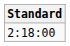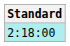(31, 32) no background -> (31, 32) paleturquoise background
